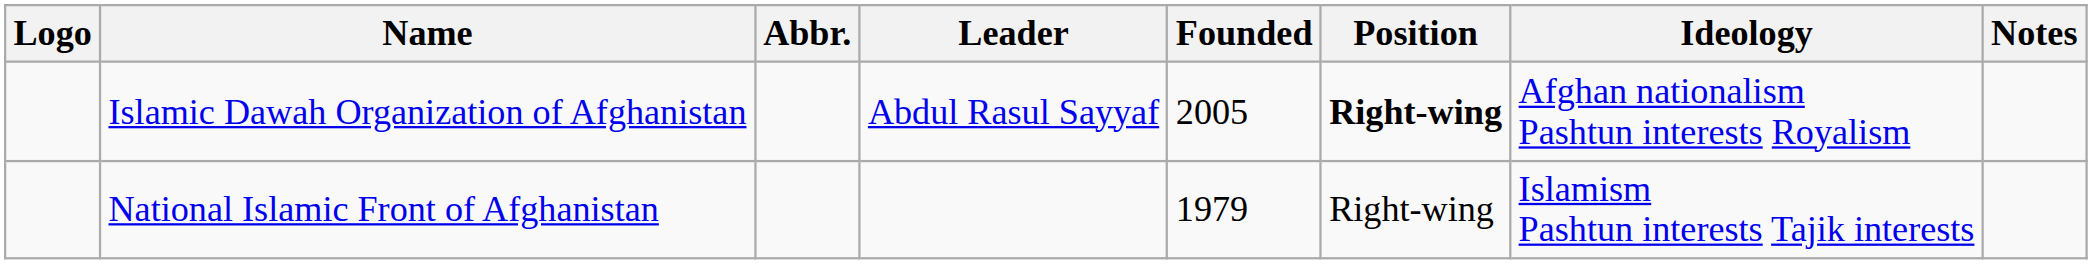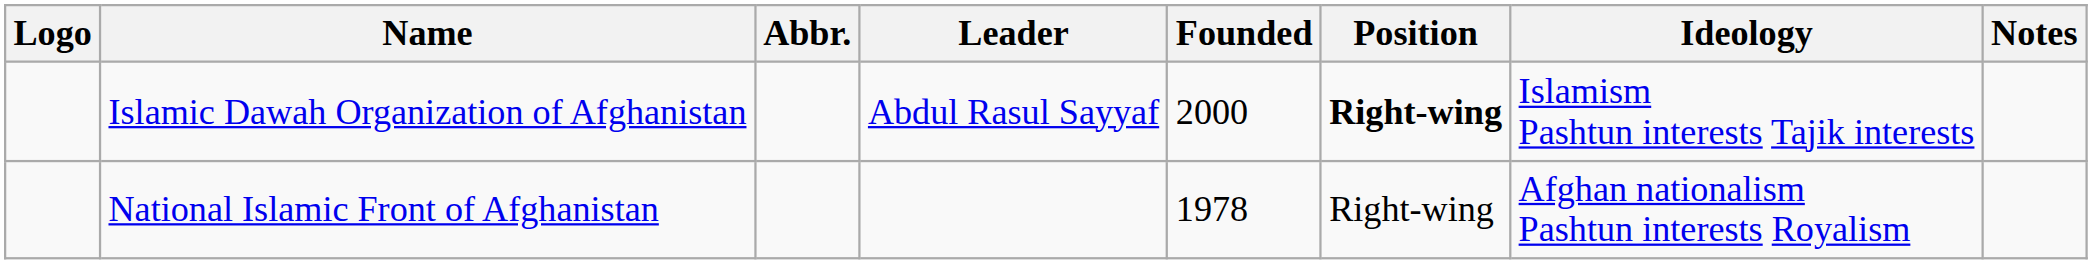(1212, 110) 2005 -> (1212, 110) 2000
(1715, 110) Afghan nationalism Pashtun interests Royalism -> (1747, 110) Islamism Pashtun interests Tajik interests
(1212, 208) 1979 -> (1212, 208) 1978
(1747, 208) Islamism Pashtun interests Tajik interests -> (1715, 208) Afghan nationalism Pashtun interests Royalism
